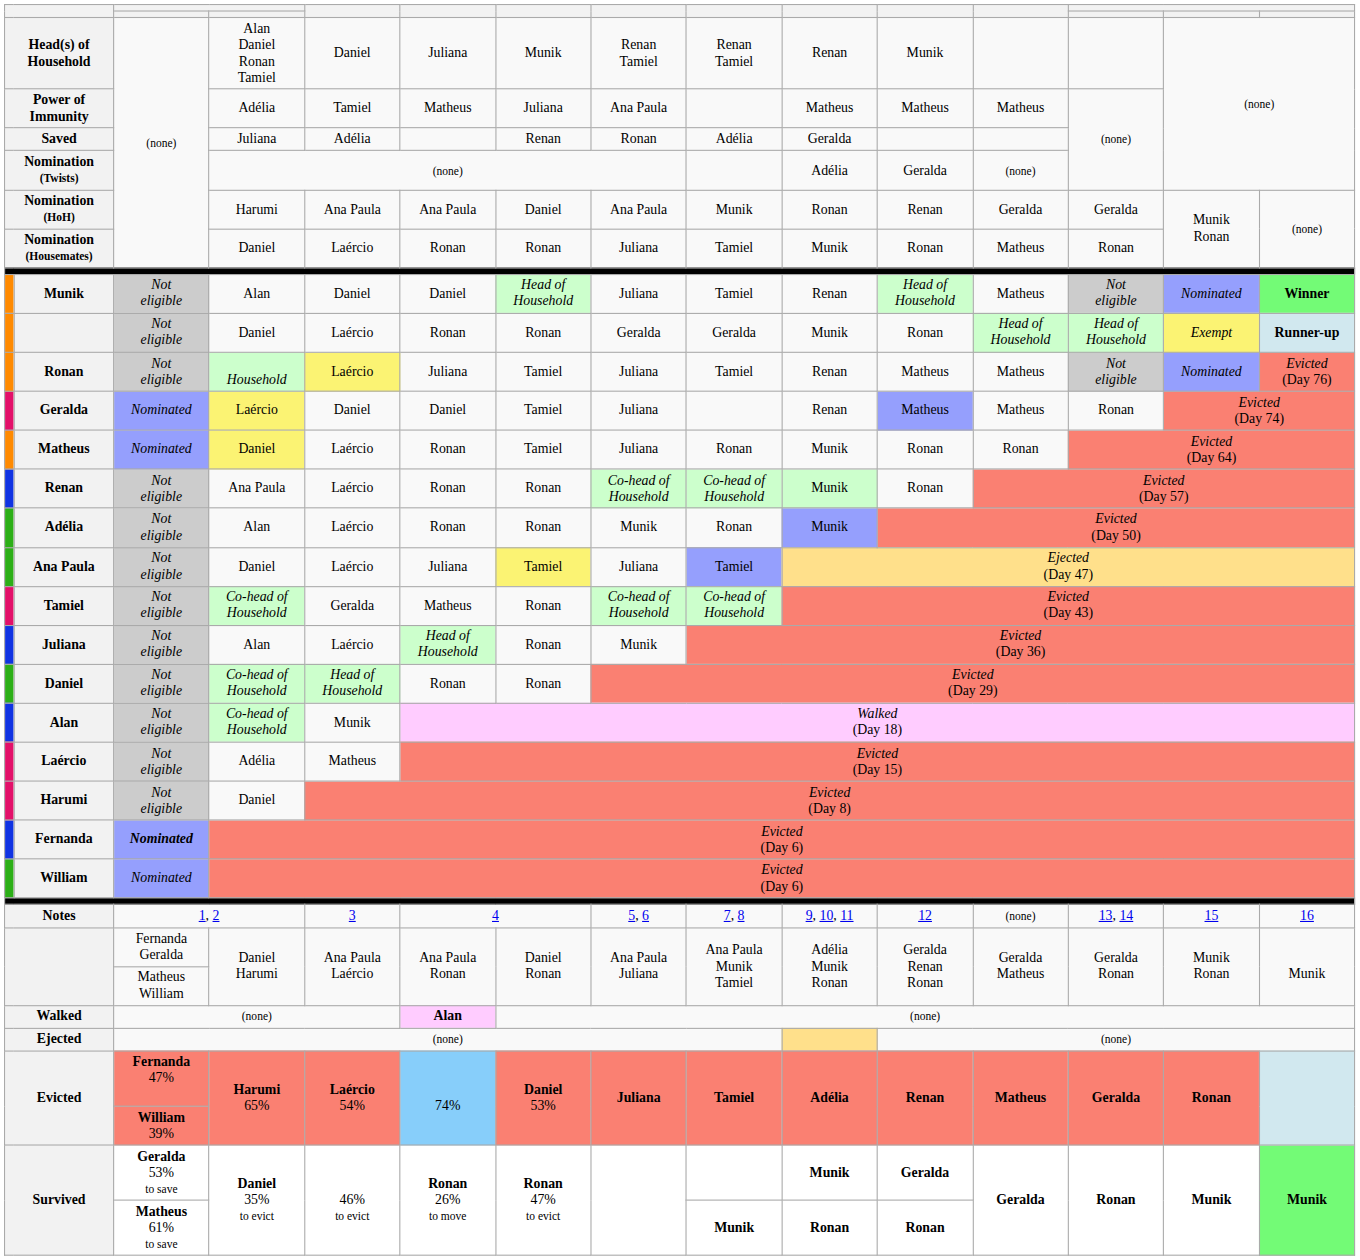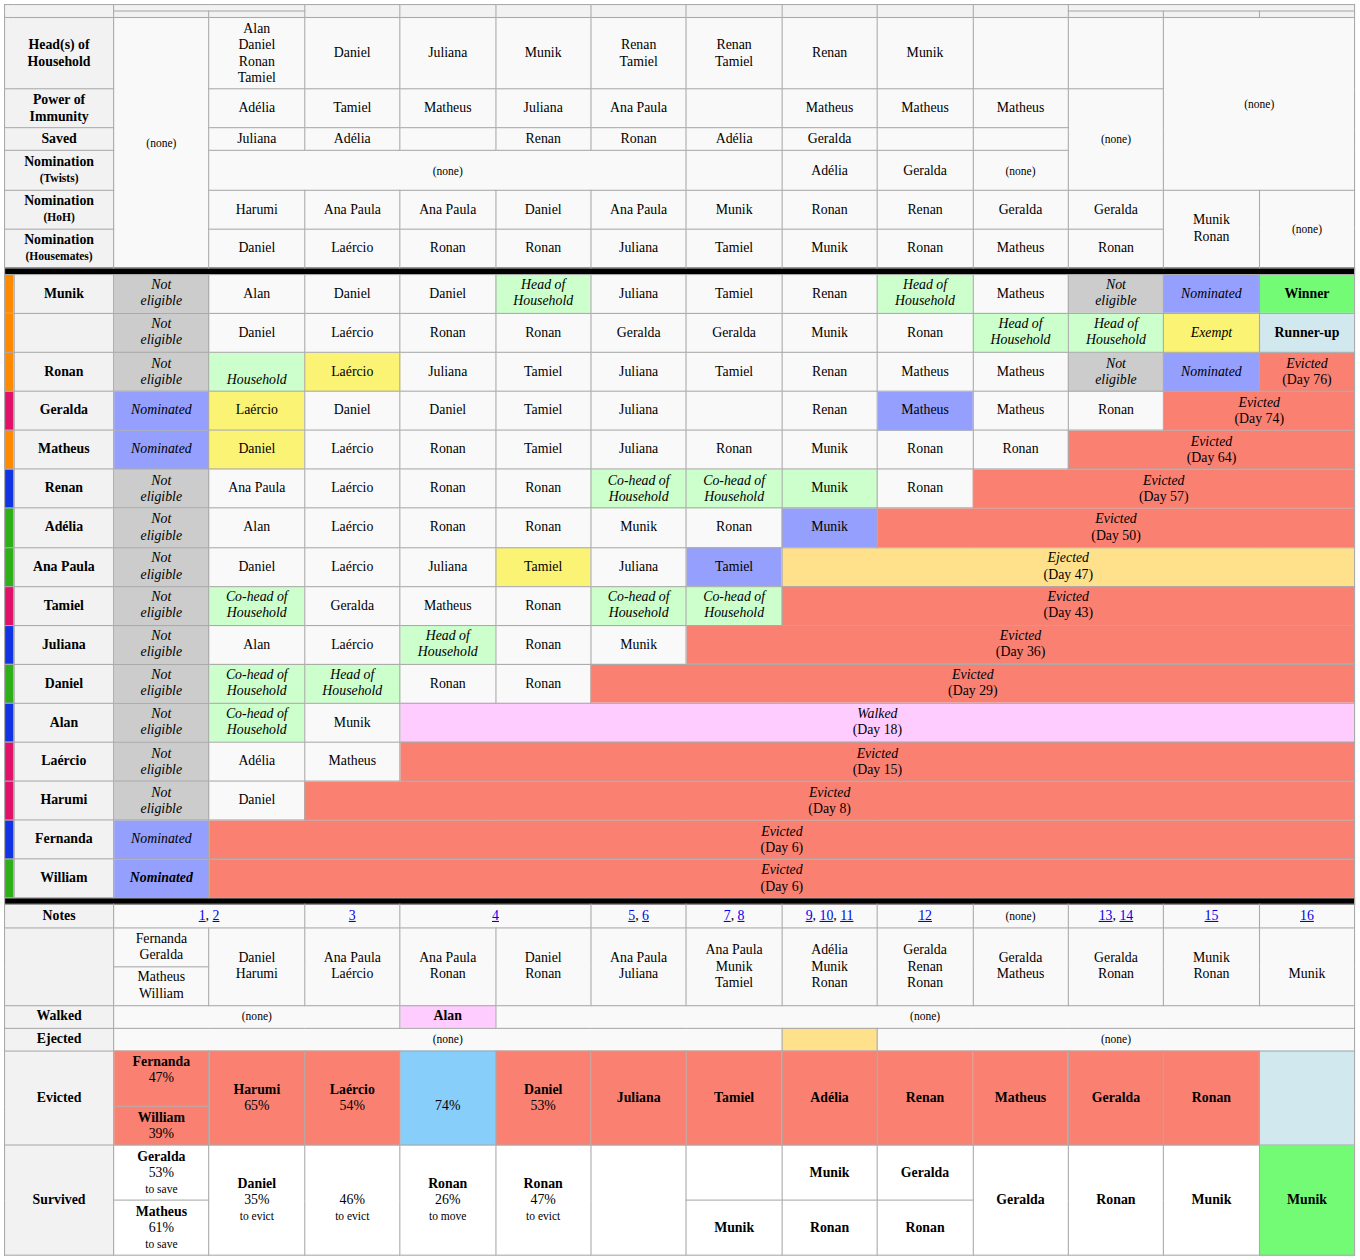(161, 839) bold -> (161, 839) normal
(161, 878) normal -> (161, 878) bold
